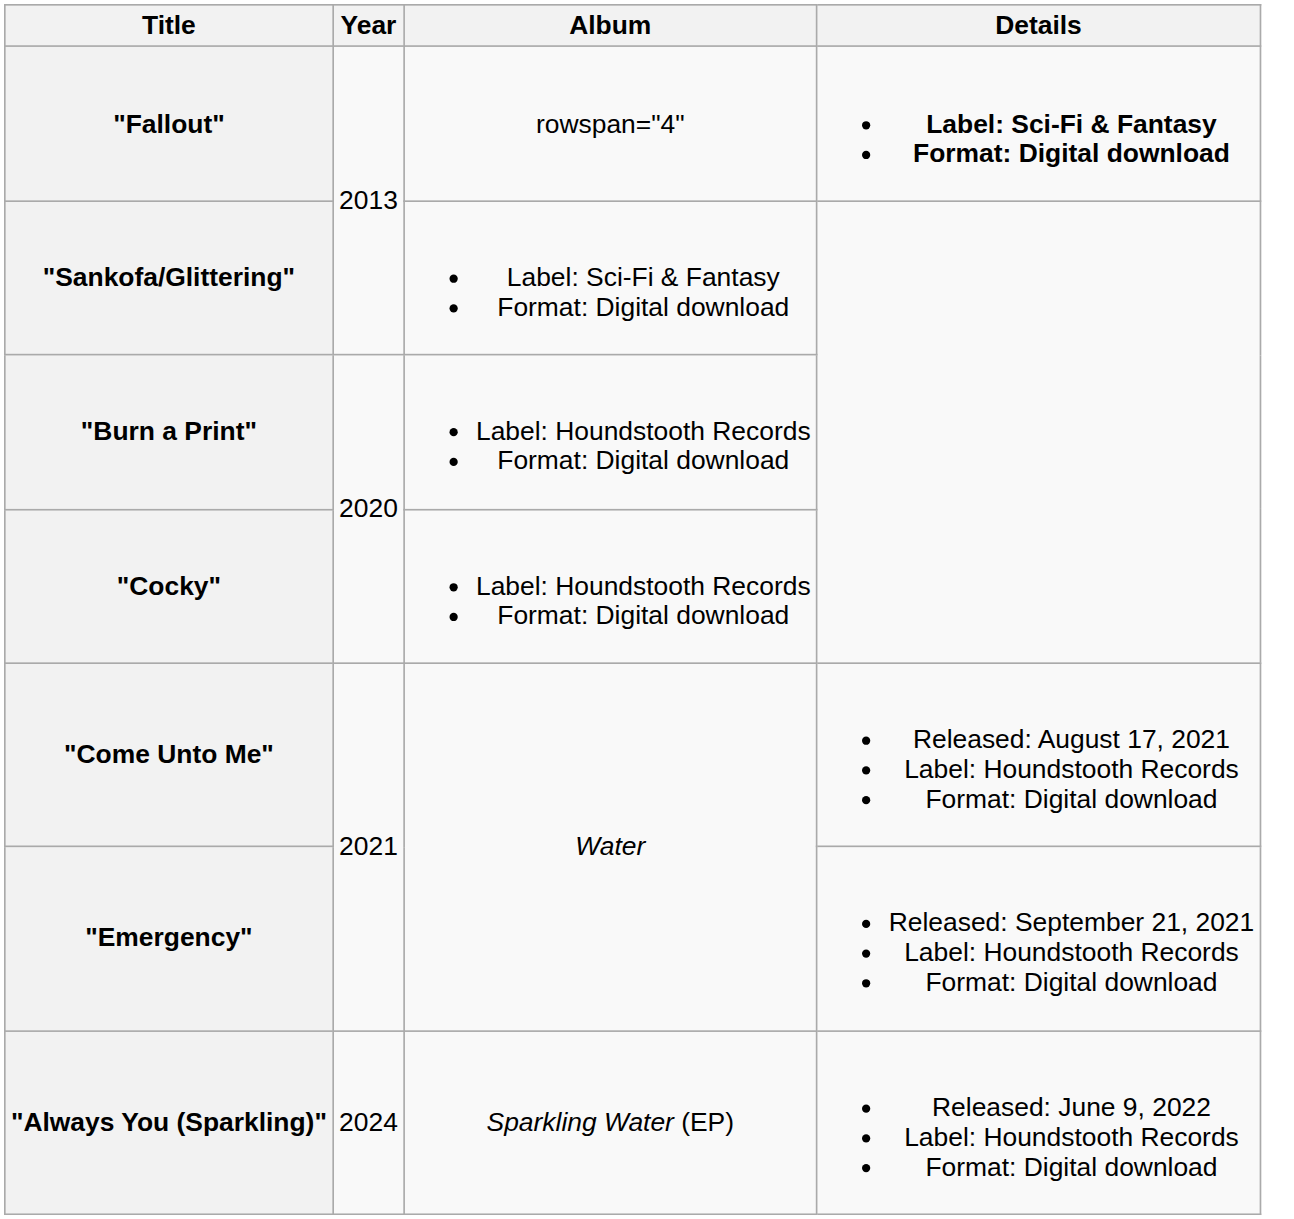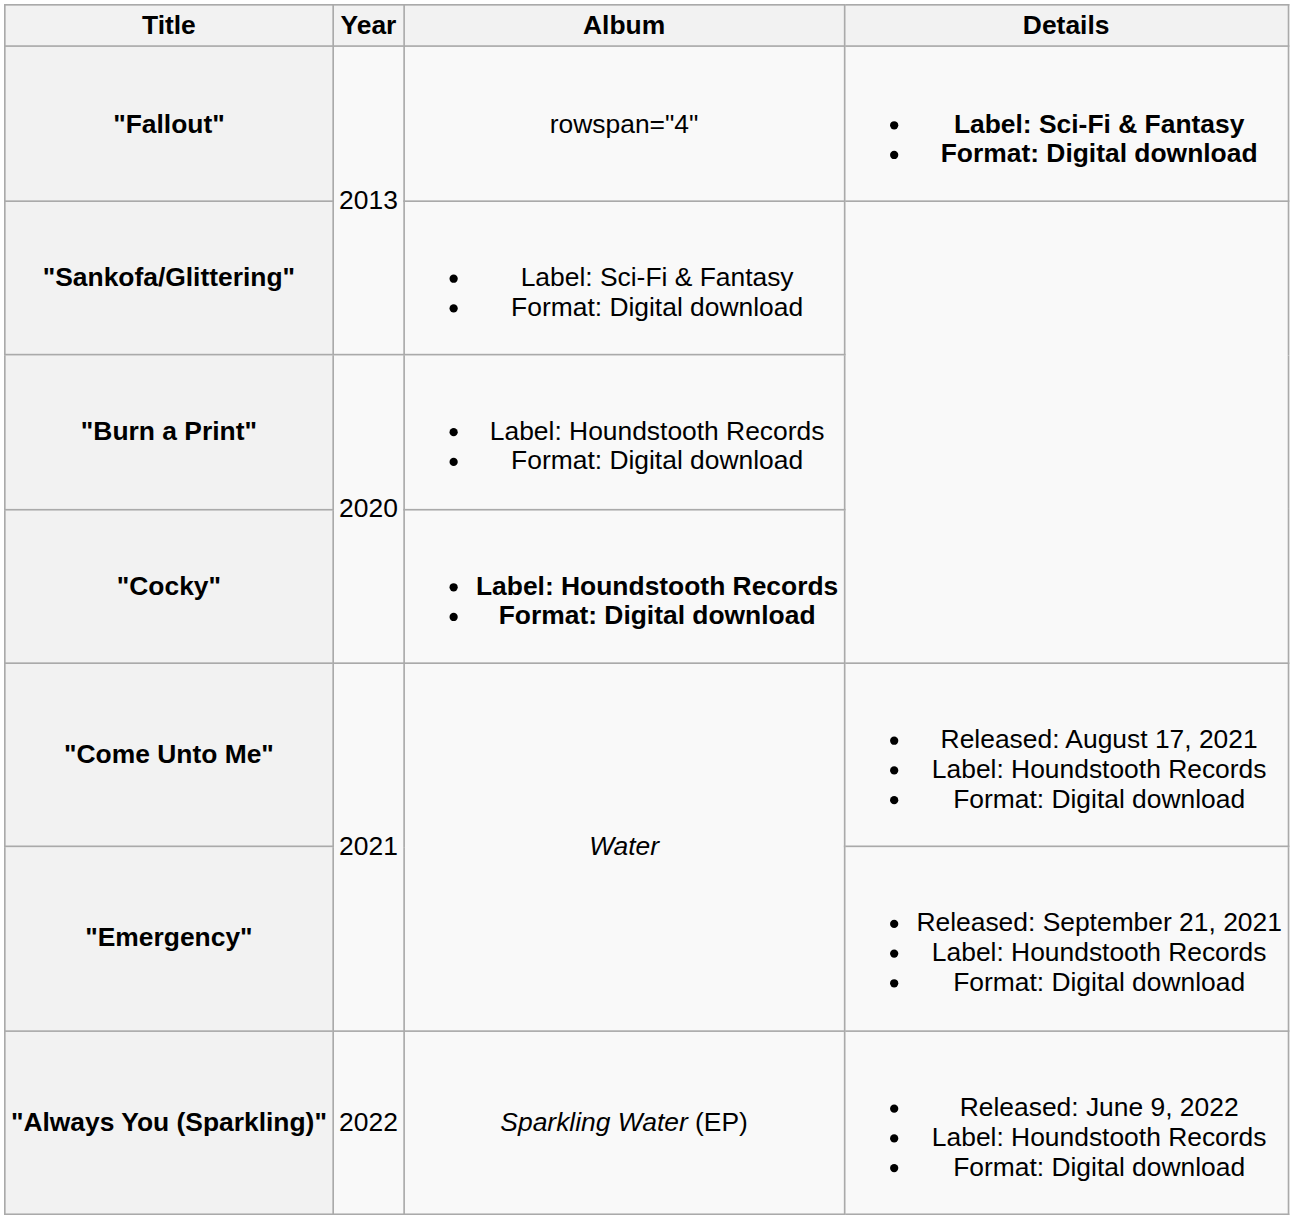(610, 601) normal -> (624, 601) bold
(368, 1122) 2024 -> (368, 1122) 2022
